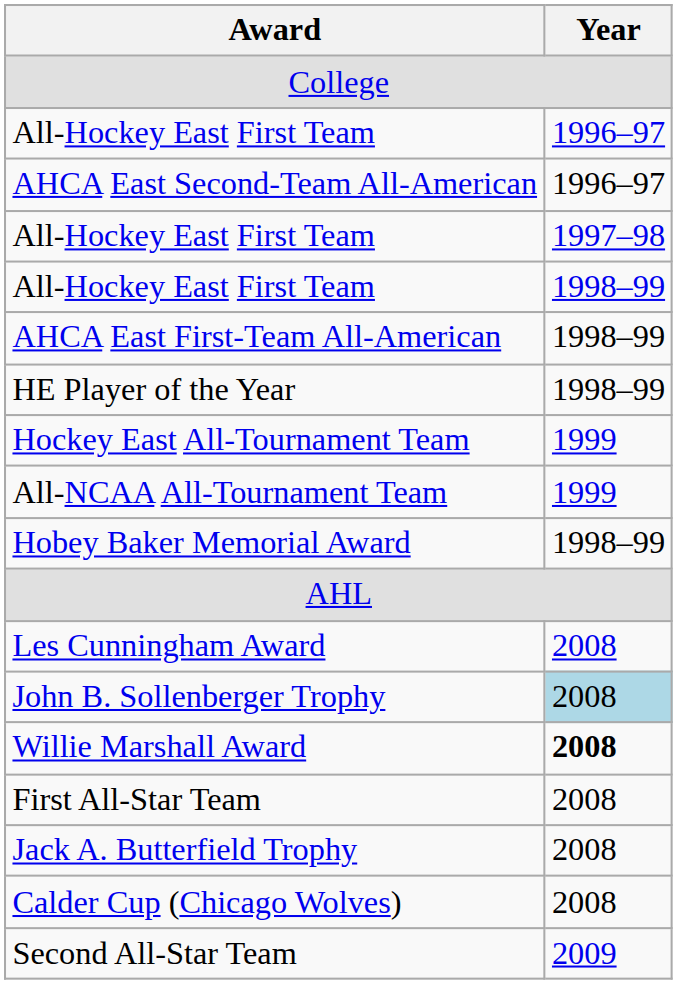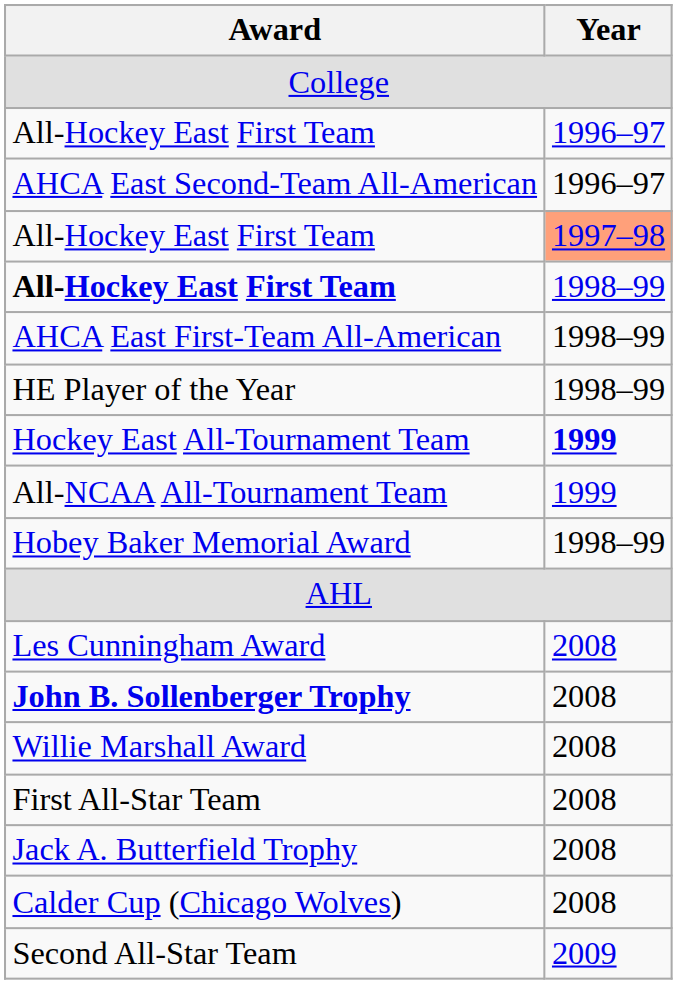(609, 235) no background -> (609, 235) lightsalmon background
(194, 286) normal -> (204, 286) bold
(584, 440) normal -> (584, 440) bold
(199, 696) normal -> (212, 696) bold
(584, 696) lightblue background -> (584, 696) no background
(584, 747) bold -> (584, 747) normal
